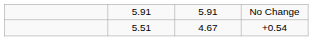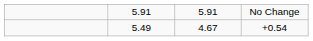(141, 28) 5.51 -> (141, 28) 5.49
